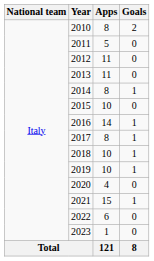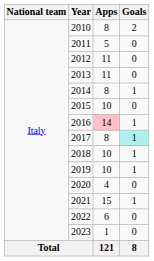(106, 122) no background -> (106, 122) pink background
(134, 138) no background -> (134, 138) paleturquoise background
